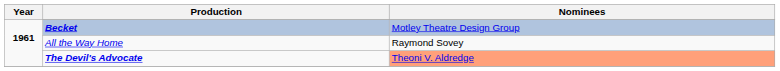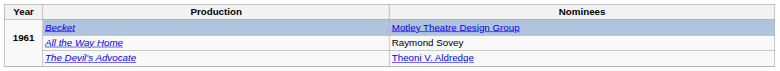(61, 27) bold -> (60, 27) normal
(94, 58) bold -> (91, 58) normal
(433, 58) lightsalmon background -> (433, 58) no background
